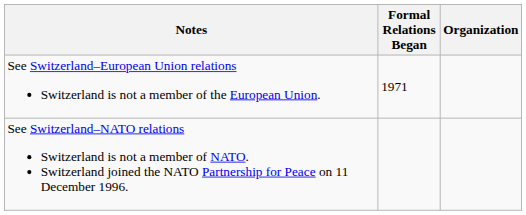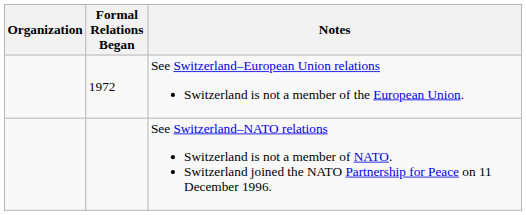columns swapped: (481, 29) <-> (191, 29)
(394, 86) 1971 -> (102, 86) 1972
